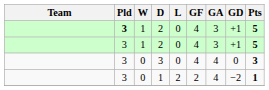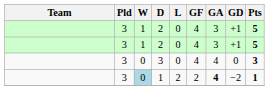(124, 28) bold -> (124, 28) normal
(143, 77) no background -> (143, 77) lightblue background
(216, 77) normal -> (216, 77) bold
